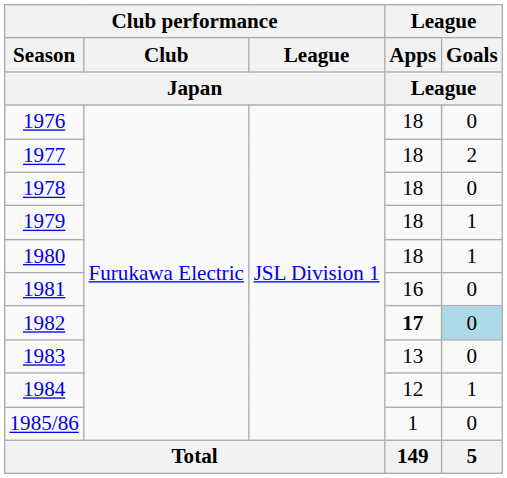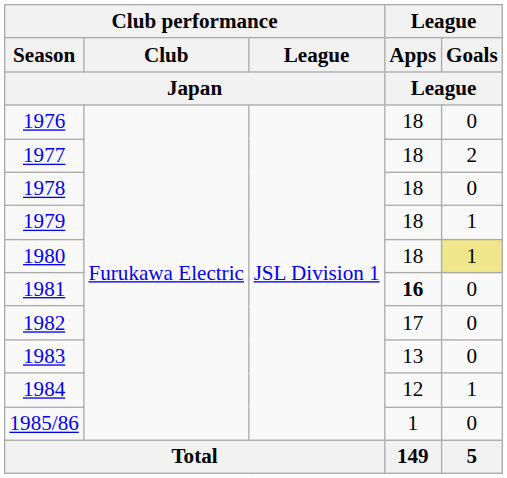(472, 255) no background -> (472, 255) khaki background
(413, 289) normal -> (413, 289) bold
(413, 322) bold -> (413, 322) normal
(472, 322) lightblue background -> (472, 322) no background
